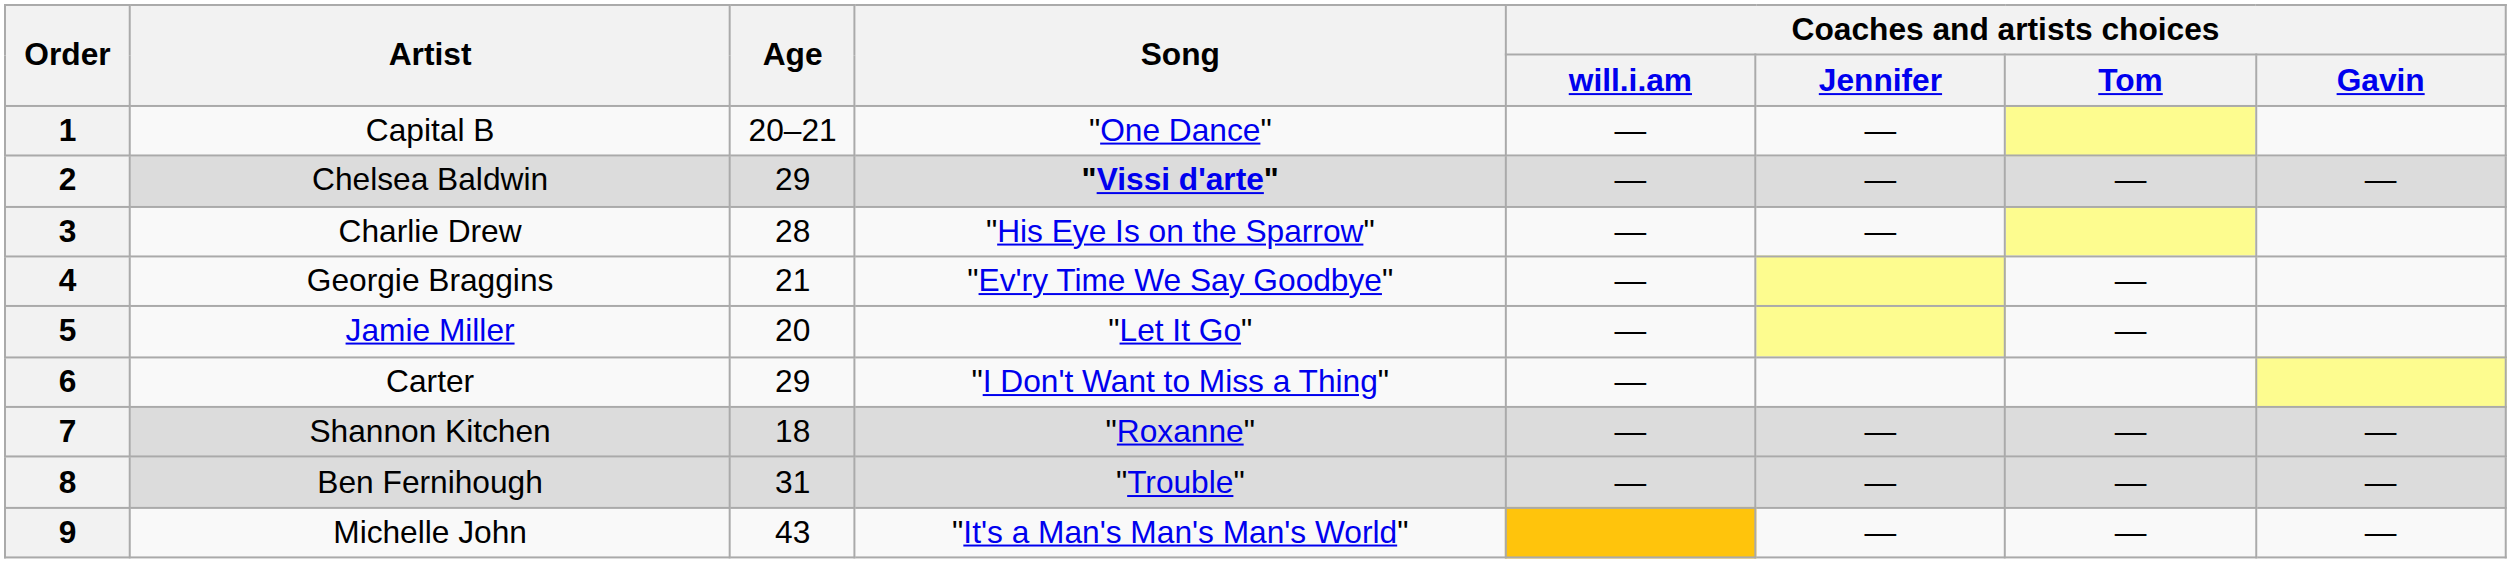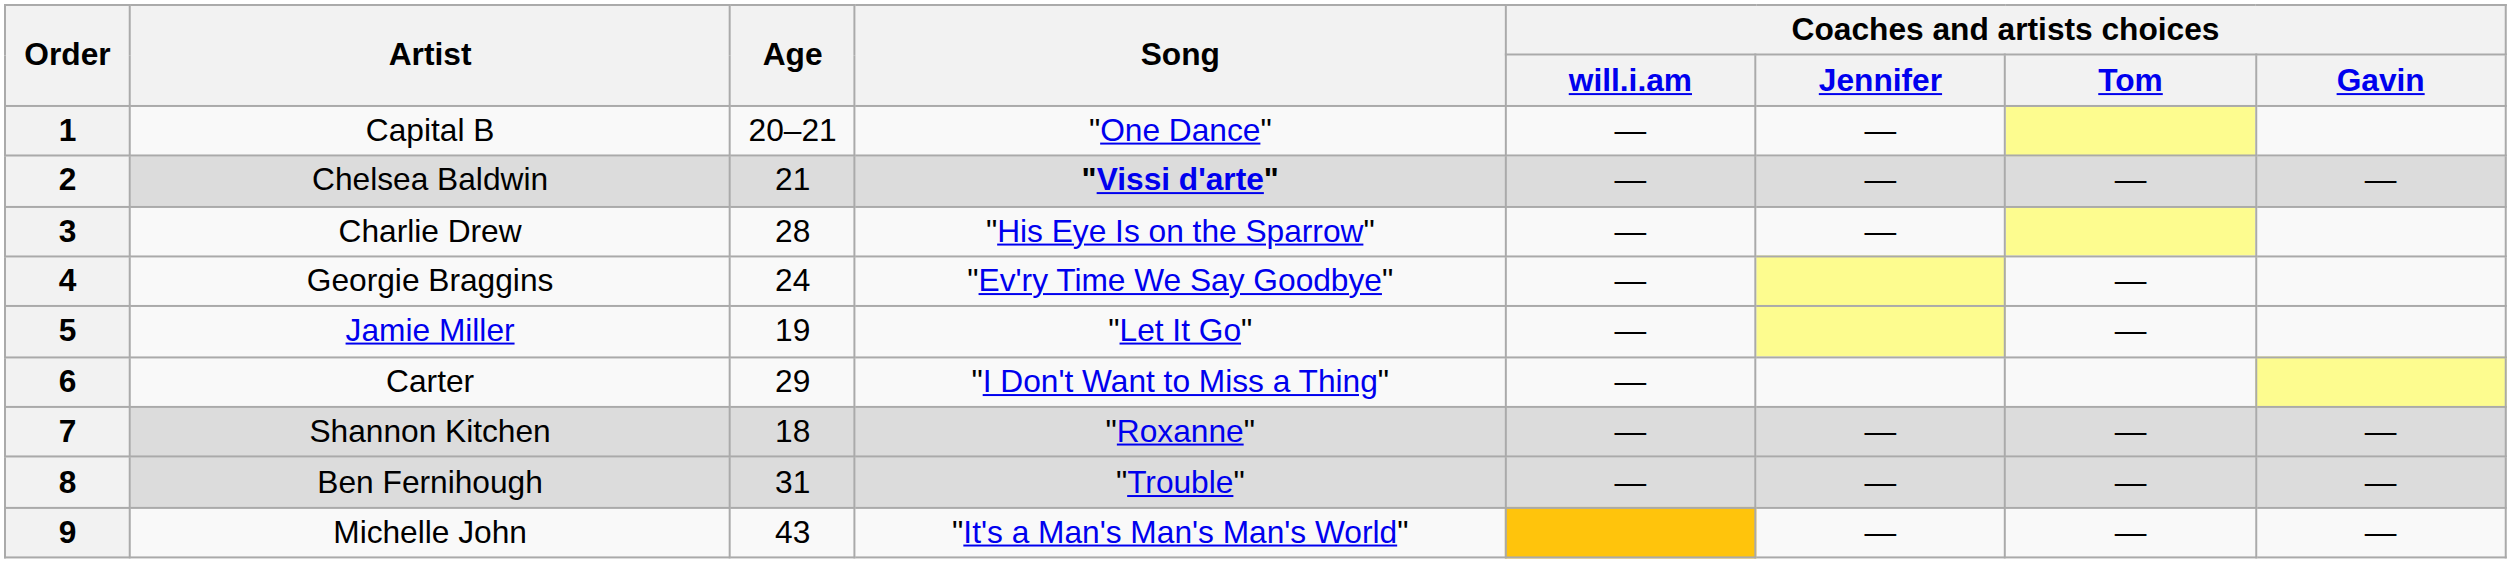(793, 180) 29 -> (793, 180) 21
(793, 280) 21 -> (793, 280) 24
(793, 331) 20 -> (793, 331) 19
